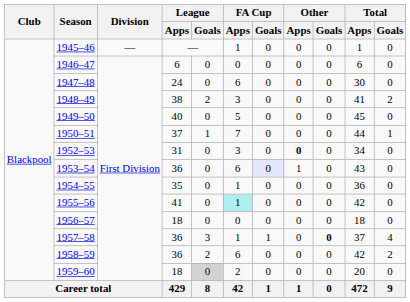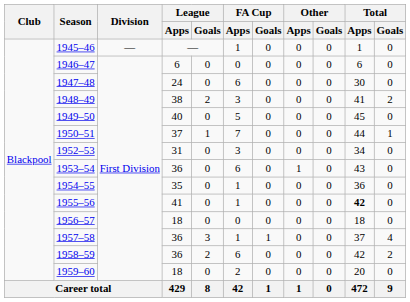(299, 151) bold -> (299, 151) normal
(268, 168) lavender background -> (268, 168) no background
(238, 202) paleturquoise background -> (238, 202) no background
(359, 202) normal -> (359, 202) bold
(329, 237) bold -> (329, 237) normal
(207, 271) lightgrey background -> (207, 271) no background
